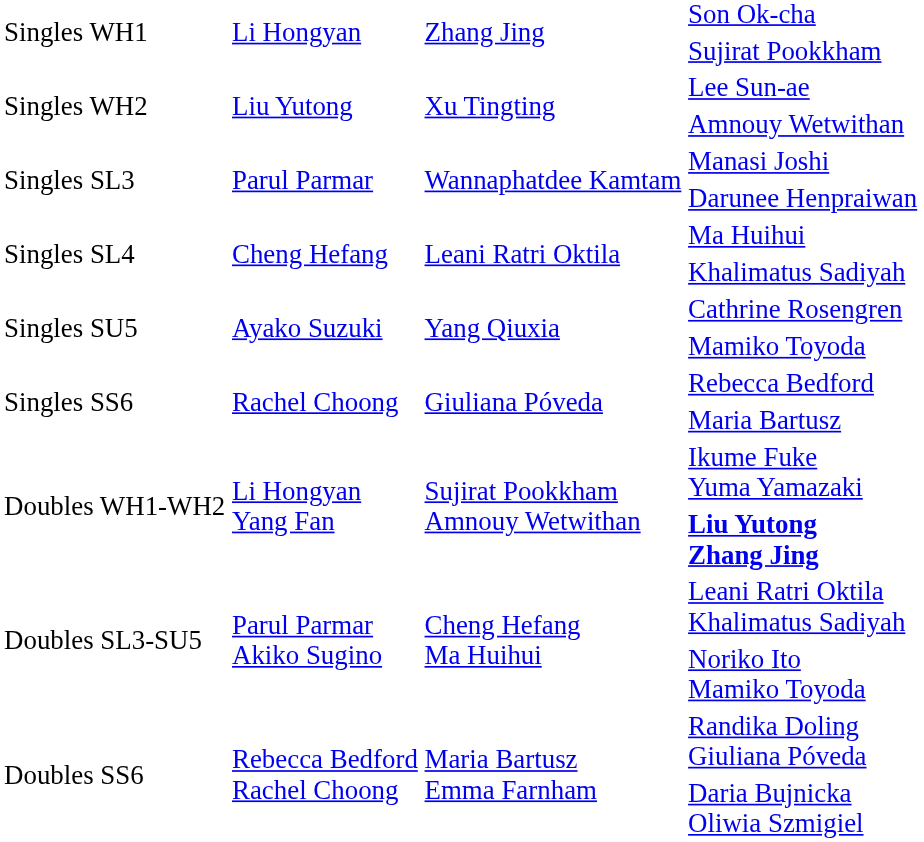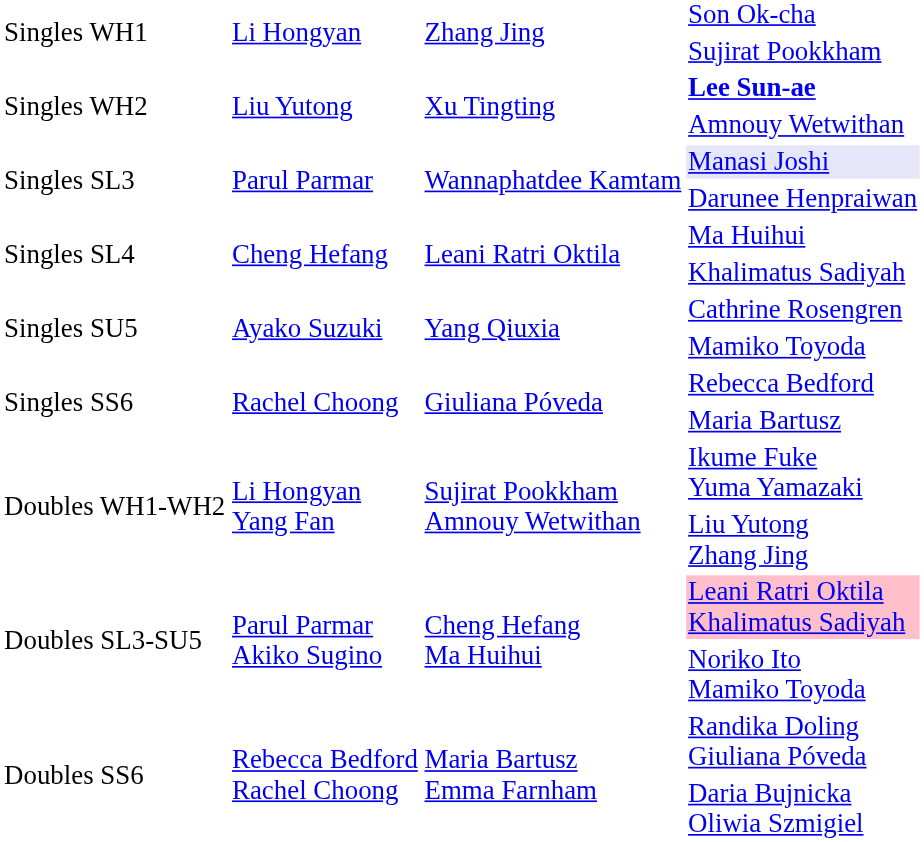(749, 87) normal -> (752, 87) bold
(759, 161) no background -> (759, 161) lavender background
(753, 539) bold -> (748, 539) normal
(797, 606) no background -> (797, 606) pink background
